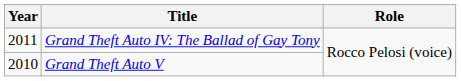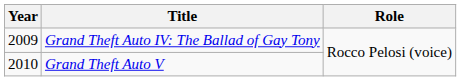(23, 40) 2011 -> (23, 40) 2009
